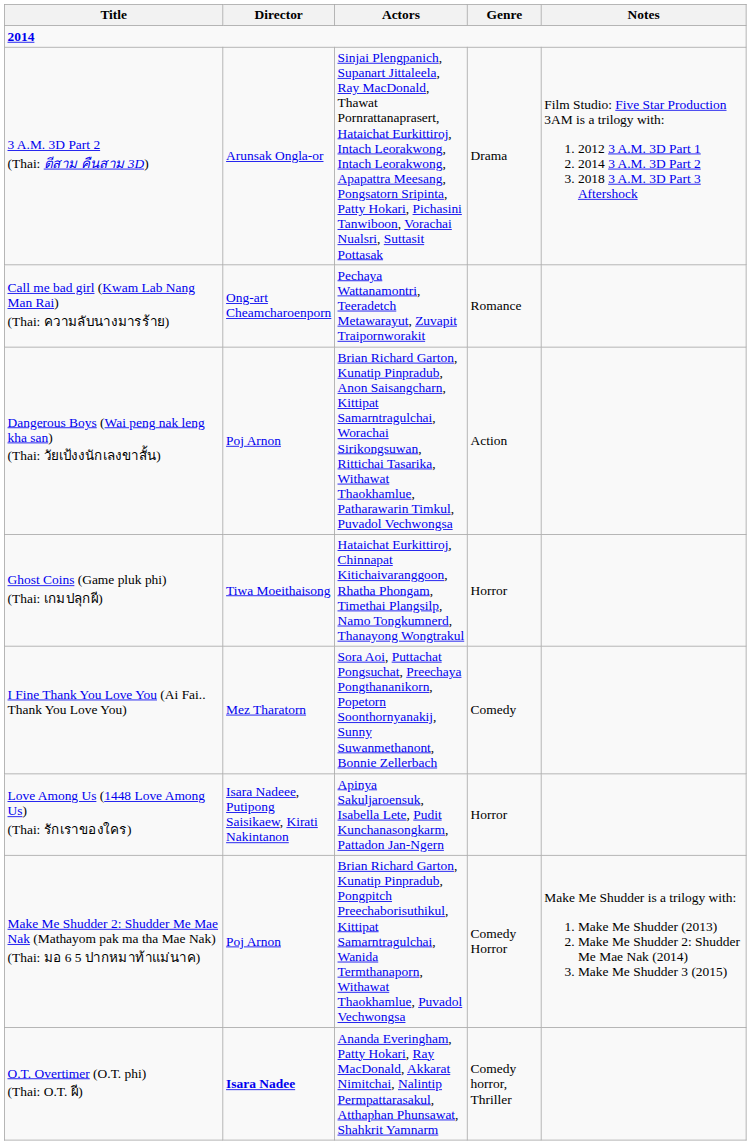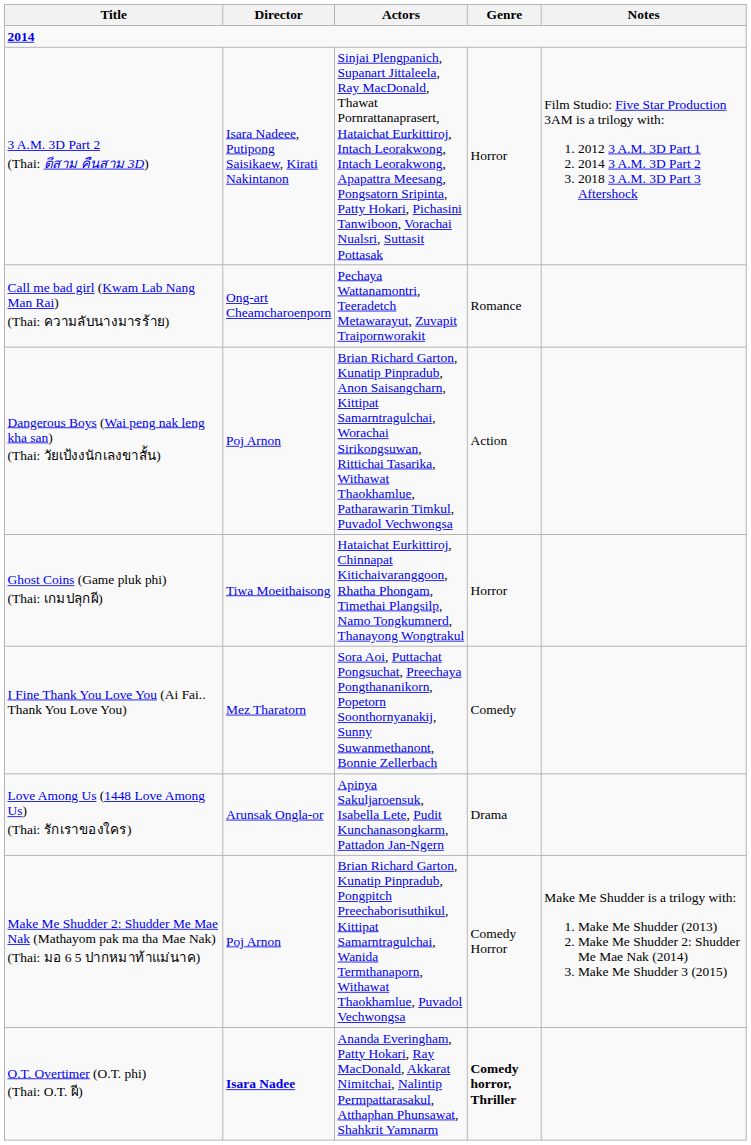(275, 156) Arunsak Ongla-or -> (272, 156) Isara Nadeee, Putipong Saisikaew, Kirati Nakintanon
(489, 156) Drama -> (489, 156) Horror
(272, 814) Isara Nadeee, Putipong Saisikaew, Kirati Nakintanon -> (275, 814) Arunsak Ongla-or
(489, 814) Horror -> (489, 814) Drama
(493, 1083) normal -> (494, 1083) bold
